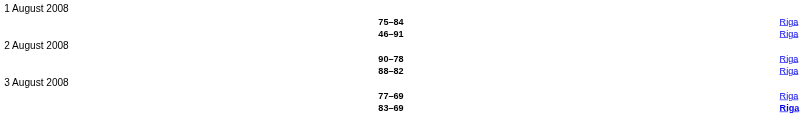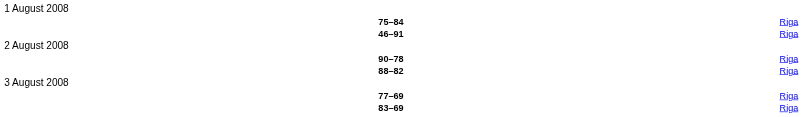(789, 108) bold -> (789, 108) normal
